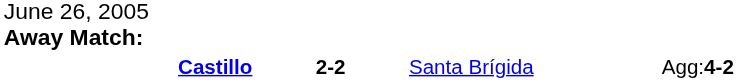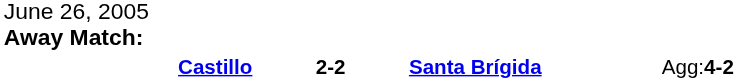(471, 66) normal -> (475, 66) bold
